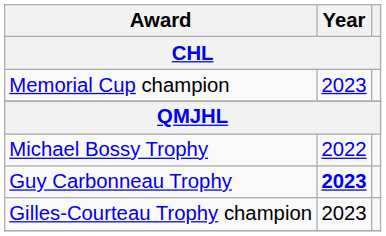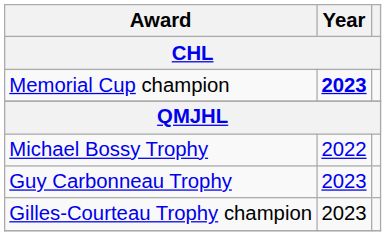(344, 85) normal -> (344, 85) bold
(344, 181) bold -> (344, 181) normal
